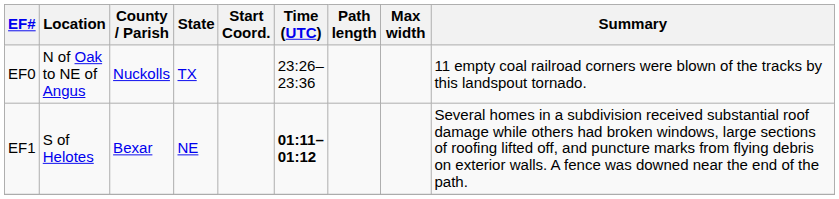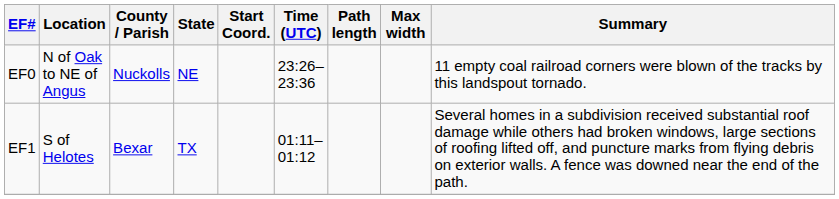(187, 74) TX -> (188, 74) NE
(188, 148) NE -> (187, 148) TX
(301, 148) bold -> (300, 148) normal
